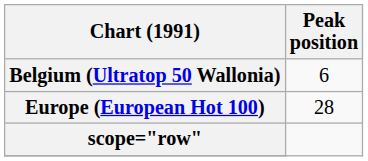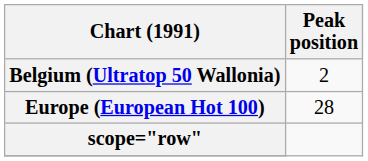(324, 75) 6 -> (324, 75) 2
